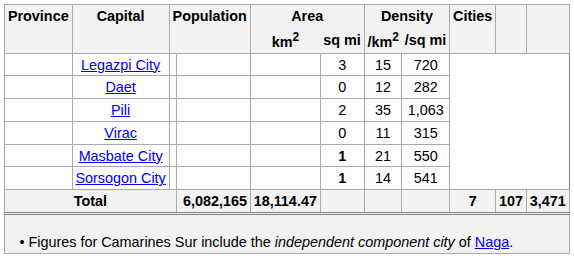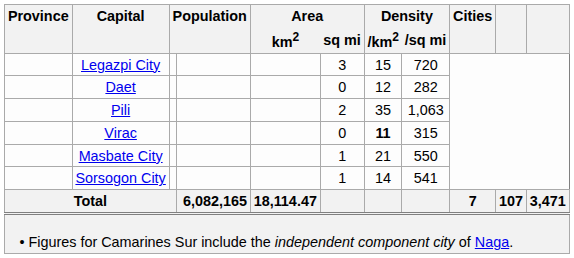(383, 133) normal -> (383, 133) bold
(342, 156) bold -> (342, 156) normal
(342, 178) bold -> (342, 178) normal
